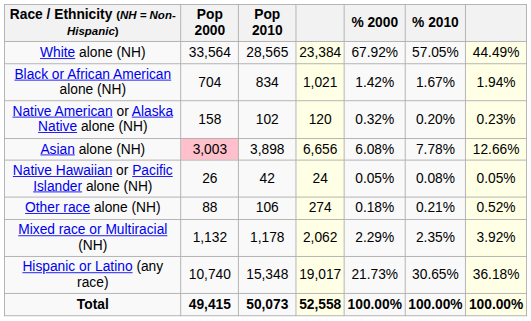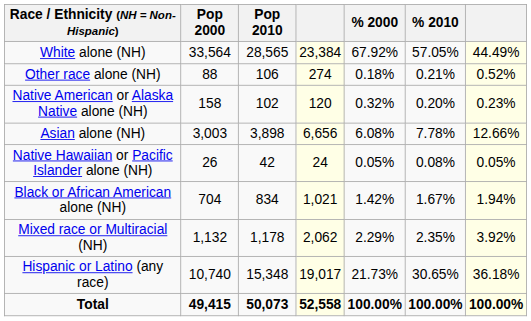rows swapped: (93, 82) <-> (93, 208)
(210, 149) pink background -> (210, 133) no background
